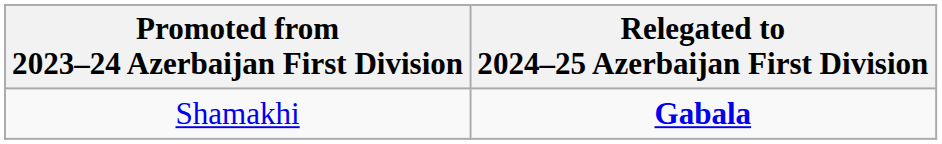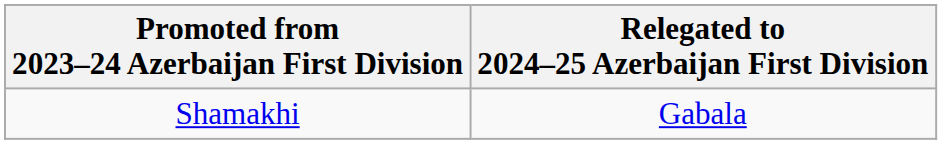(703, 113) bold -> (703, 113) normal
